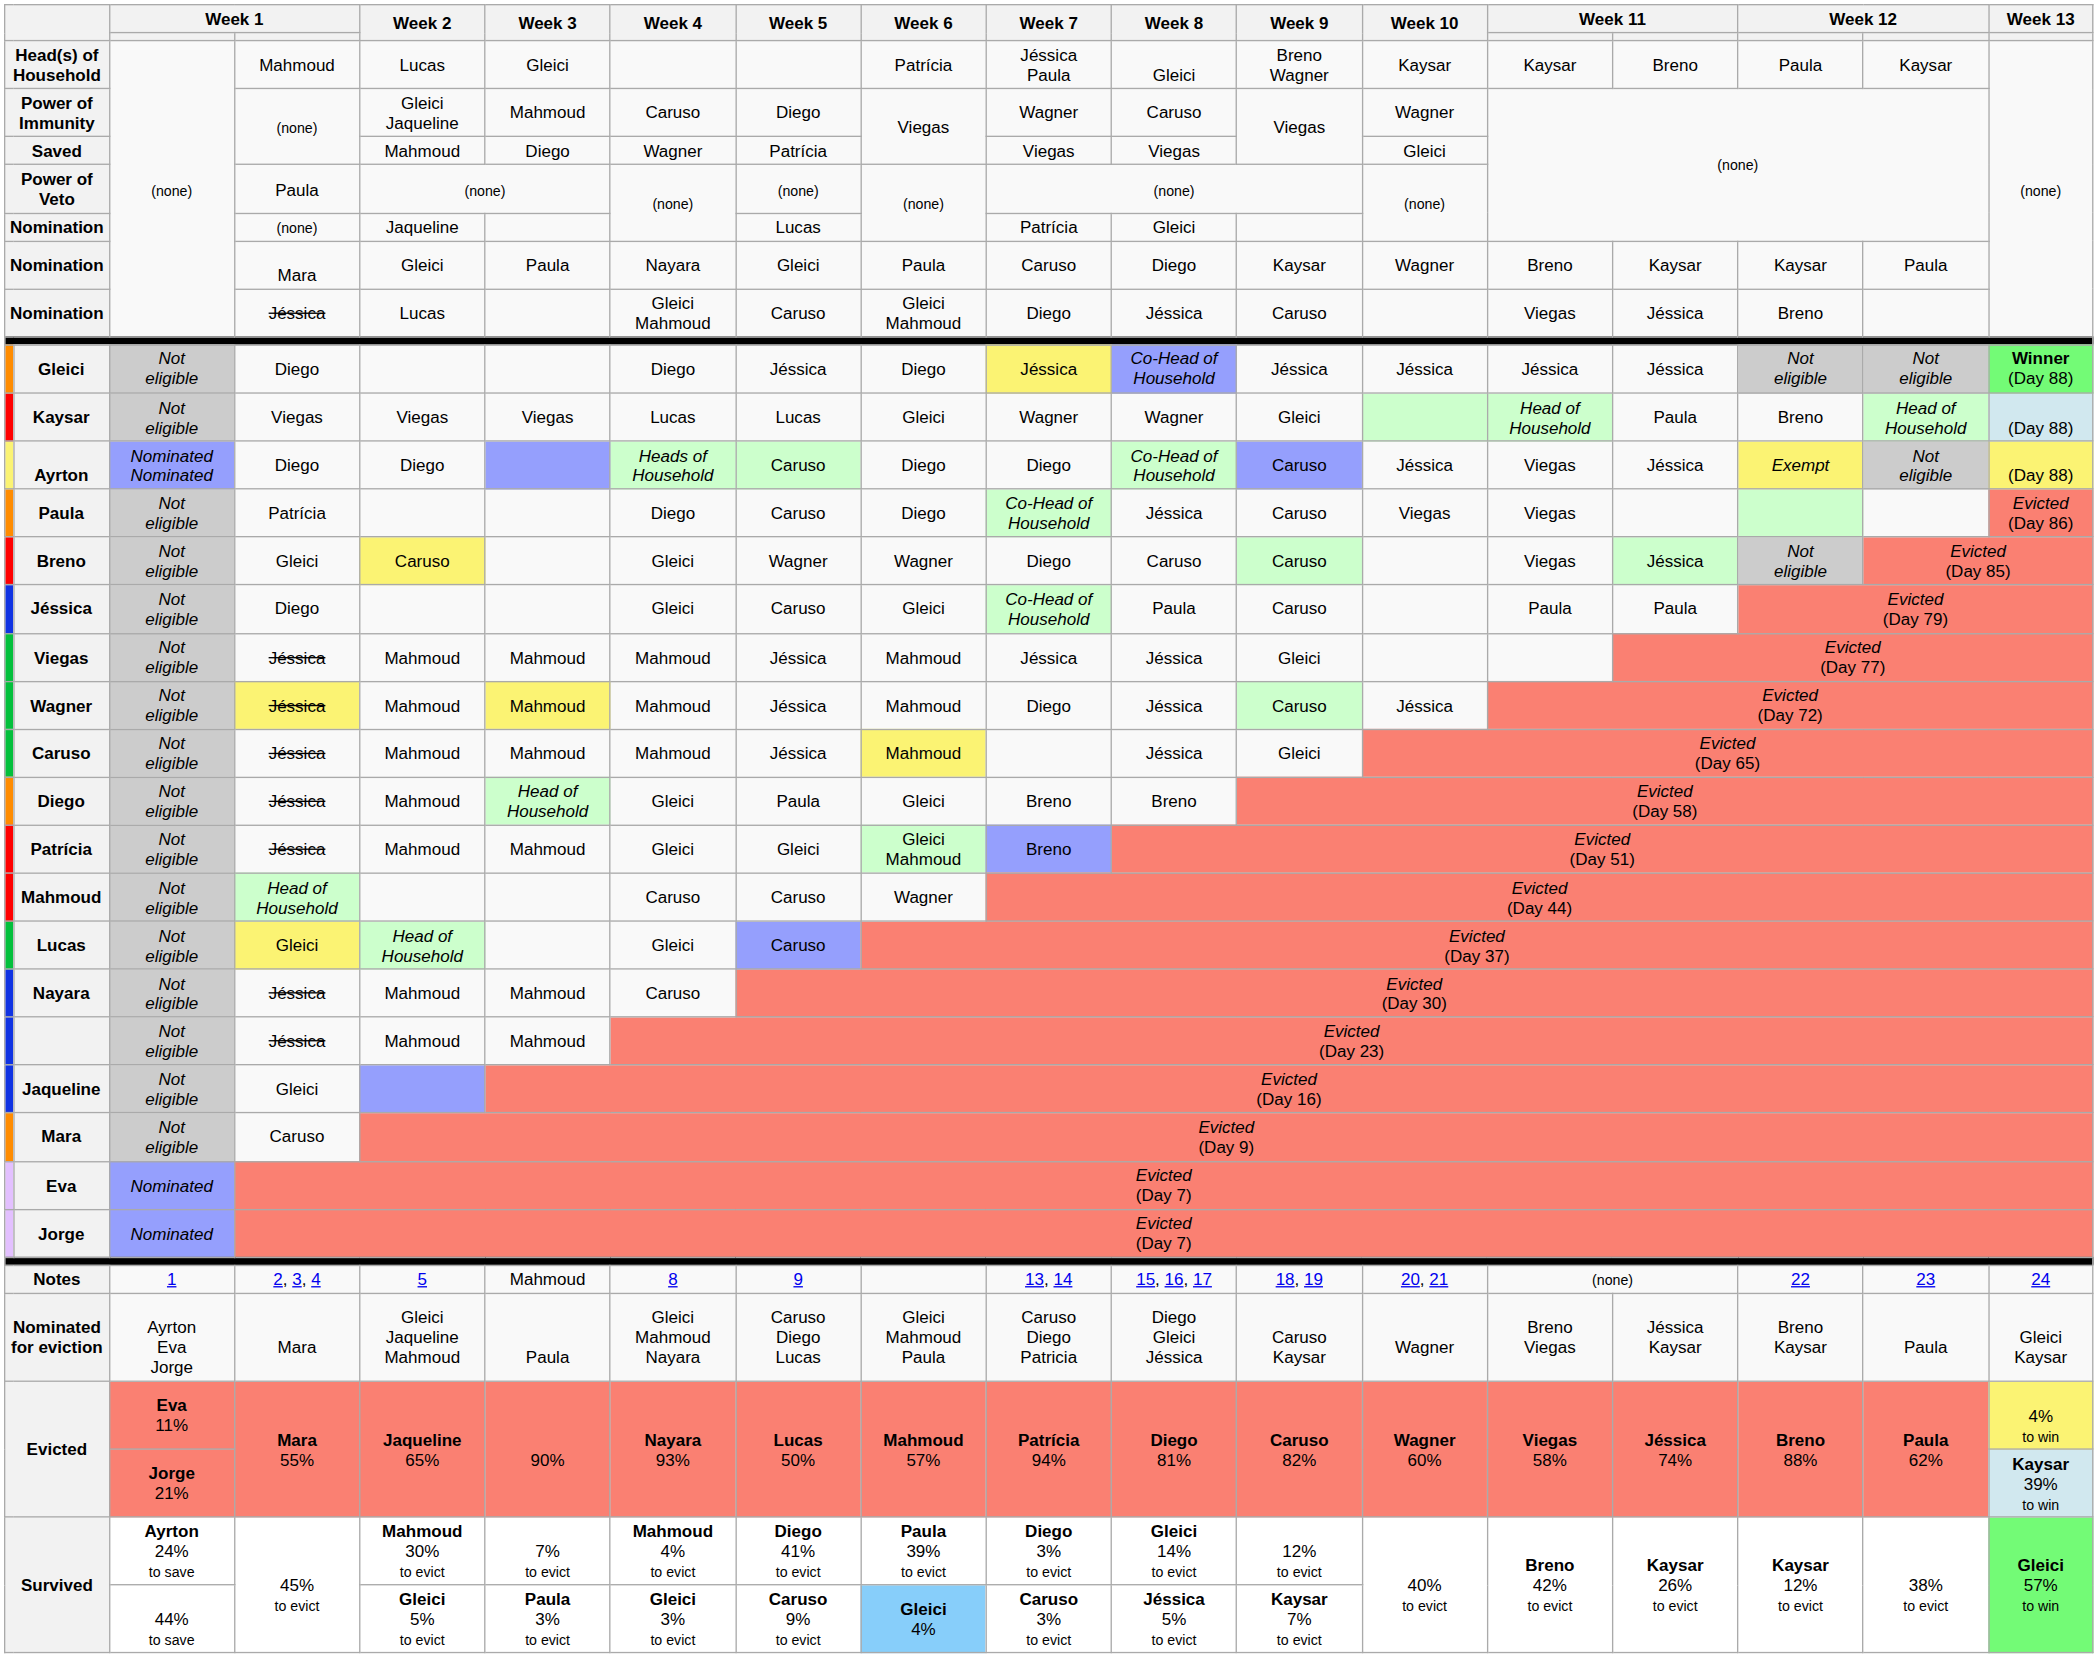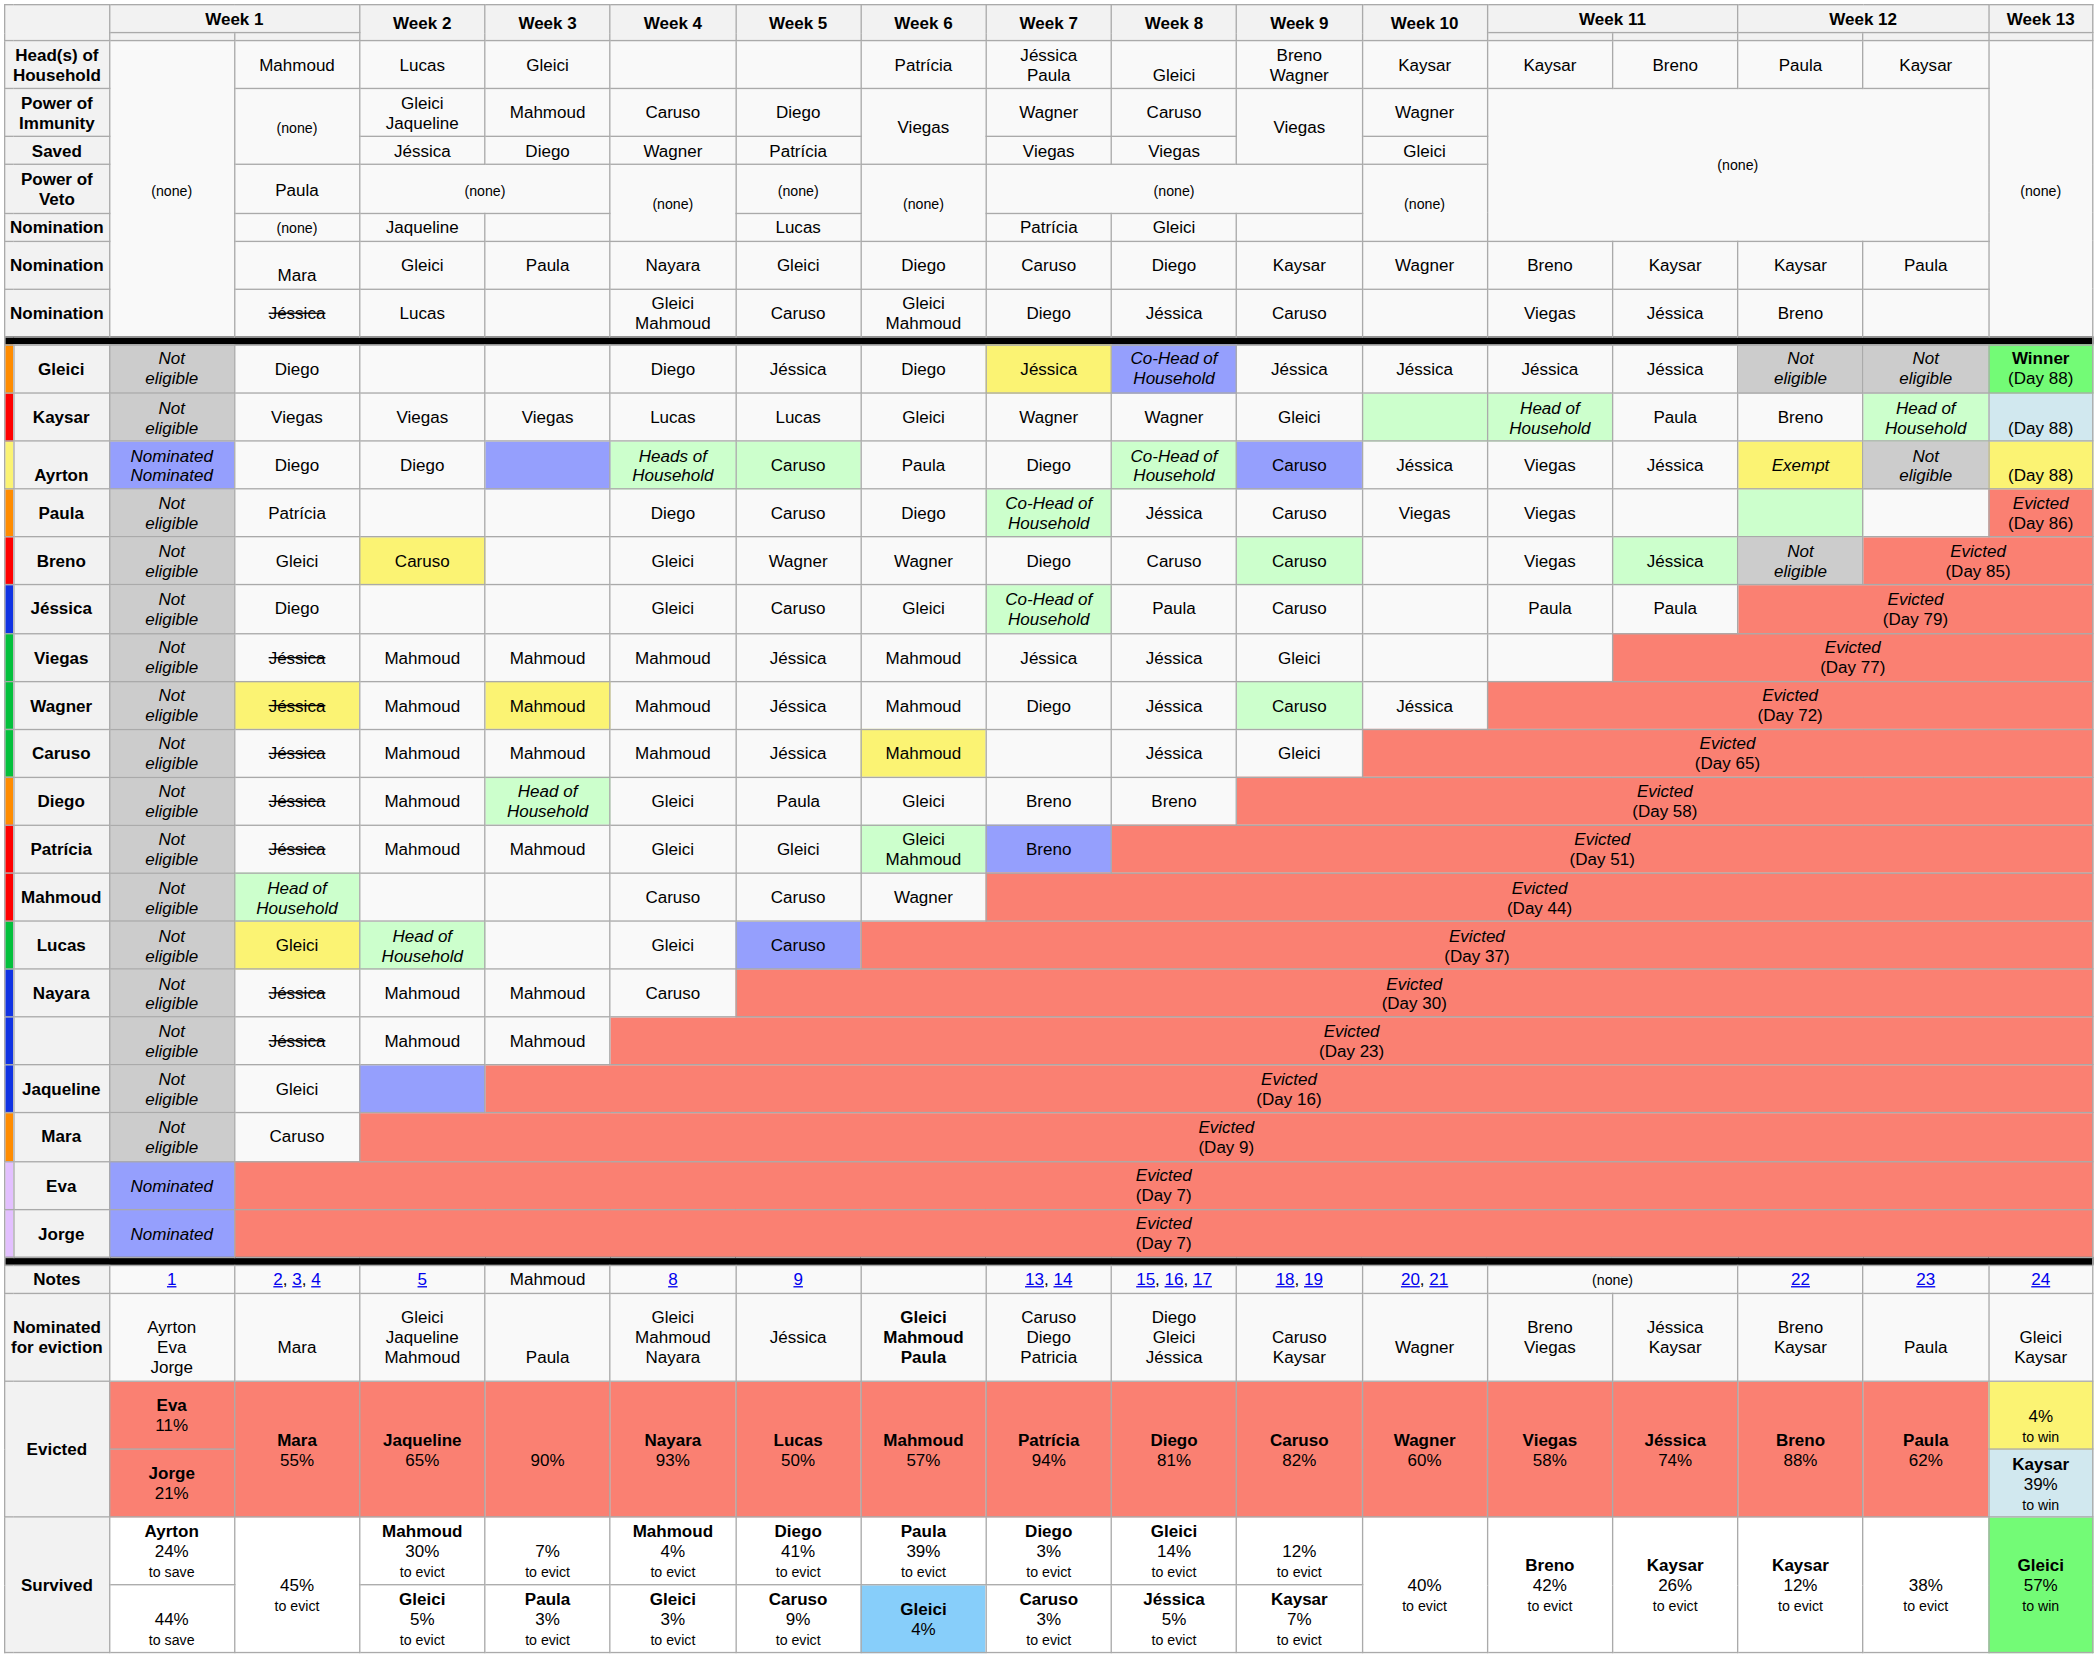(422, 151) Mahmoud -> (422, 151) Jéssica
(923, 265) Paula -> (923, 265) Diego
(923, 465) Diego -> (923, 465) Paula
(798, 1337) Caruso Diego Lucas -> (798, 1337) Jéssica
(923, 1337) normal -> (923, 1337) bold
